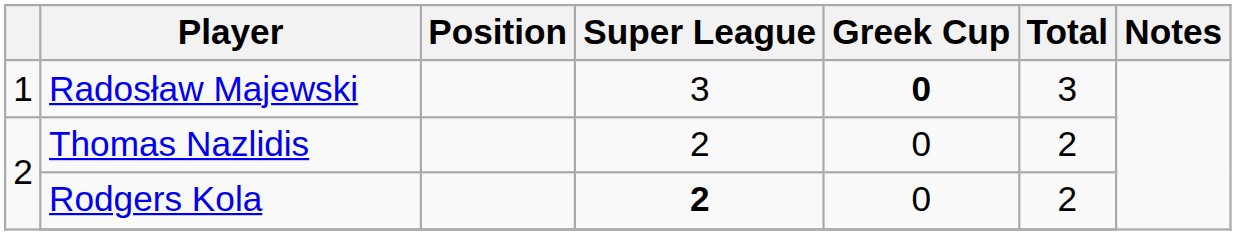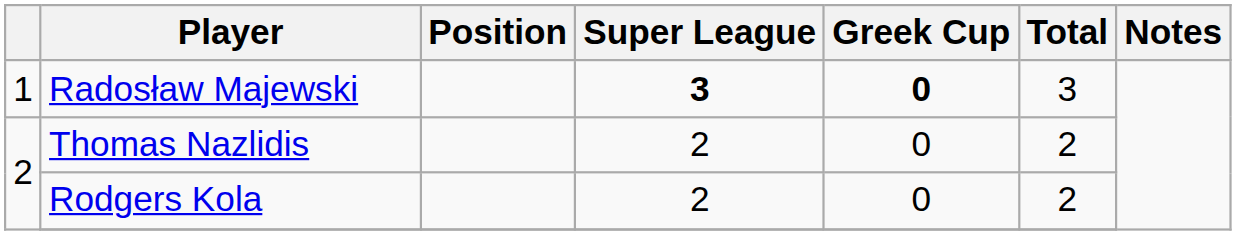(700, 88) normal -> (700, 88) bold
(700, 199) bold -> (700, 199) normal
